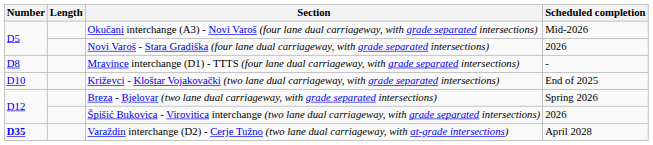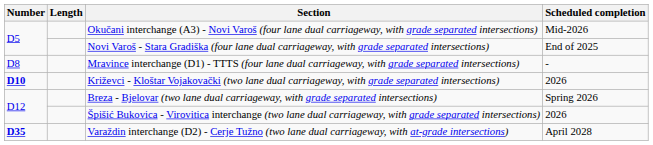(556, 47) 2026 -> (572, 47) End of 2025
(16, 81) normal -> (16, 81) bold
(572, 81) End of 2025 -> (556, 81) 2026
